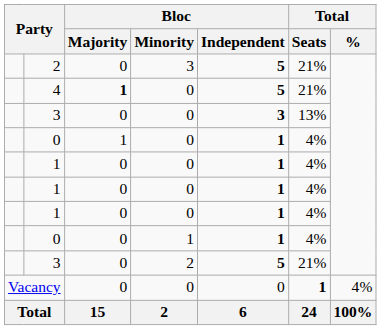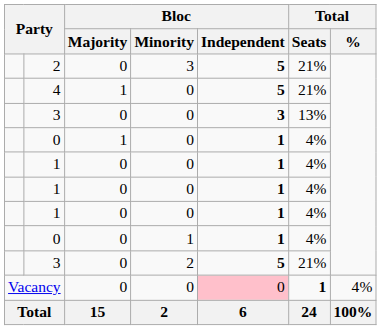(123, 90) bold -> (123, 90) normal
(281, 287) no background -> (281, 287) pink background
